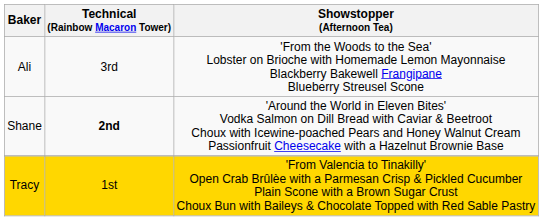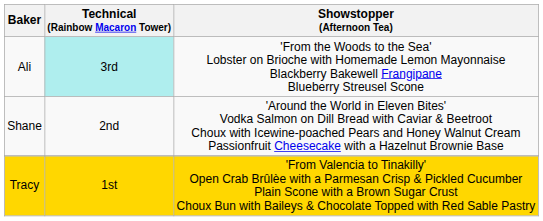(109, 66) no background -> (109, 66) paleturquoise background
(109, 126) bold -> (109, 126) normal
